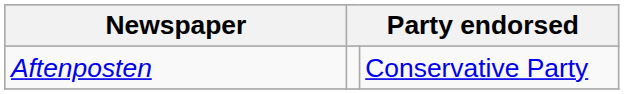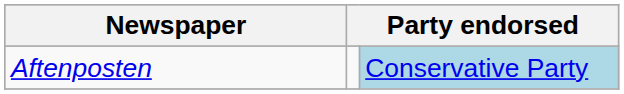(477, 67) no background -> (477, 67) lightblue background
